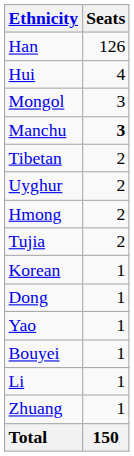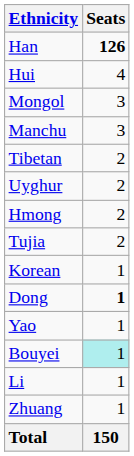(112, 46) normal -> (112, 46) bold
(121, 130) bold -> (121, 130) normal
(121, 297) normal -> (121, 297) bold
(121, 353) no background -> (121, 353) paleturquoise background
